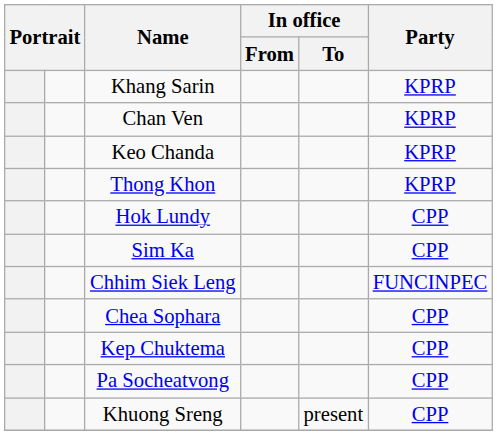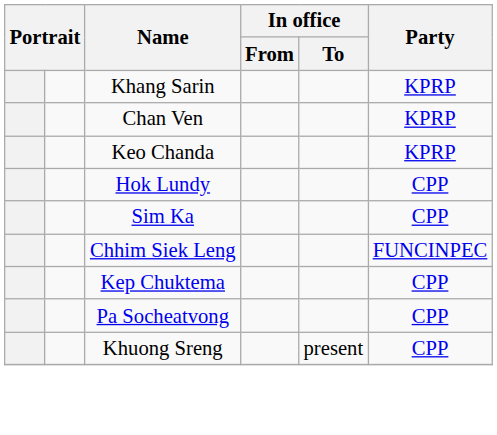- row: (163, 184)
- row: (163, 315)
